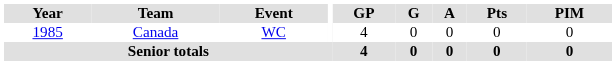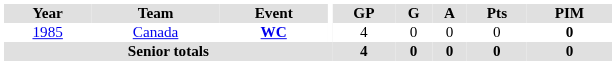(274, 32) normal -> (274, 32) bold
(569, 32) normal -> (569, 32) bold
